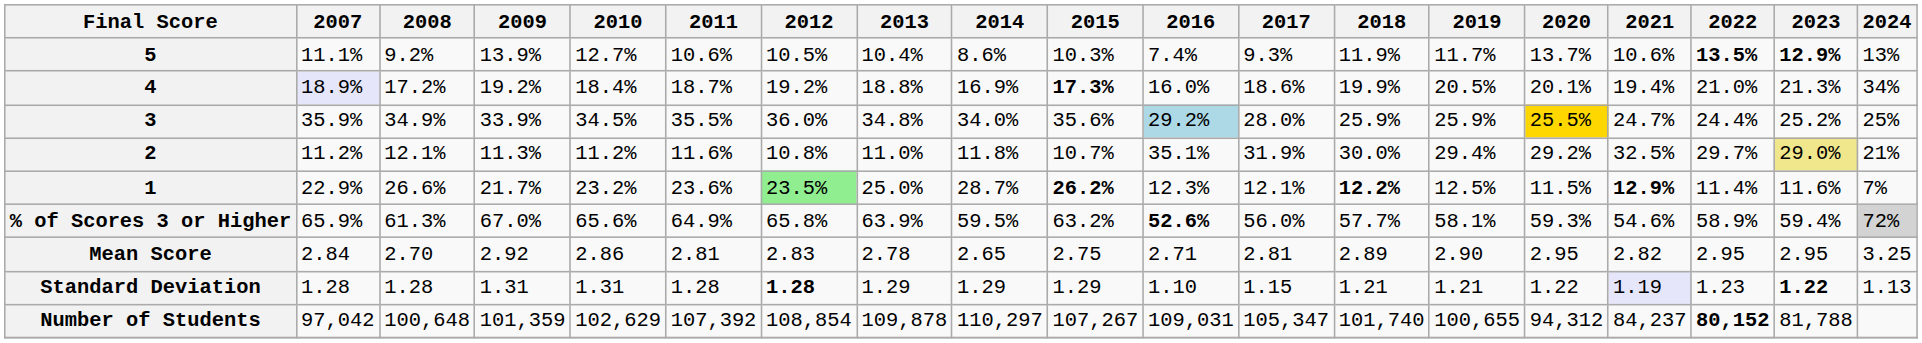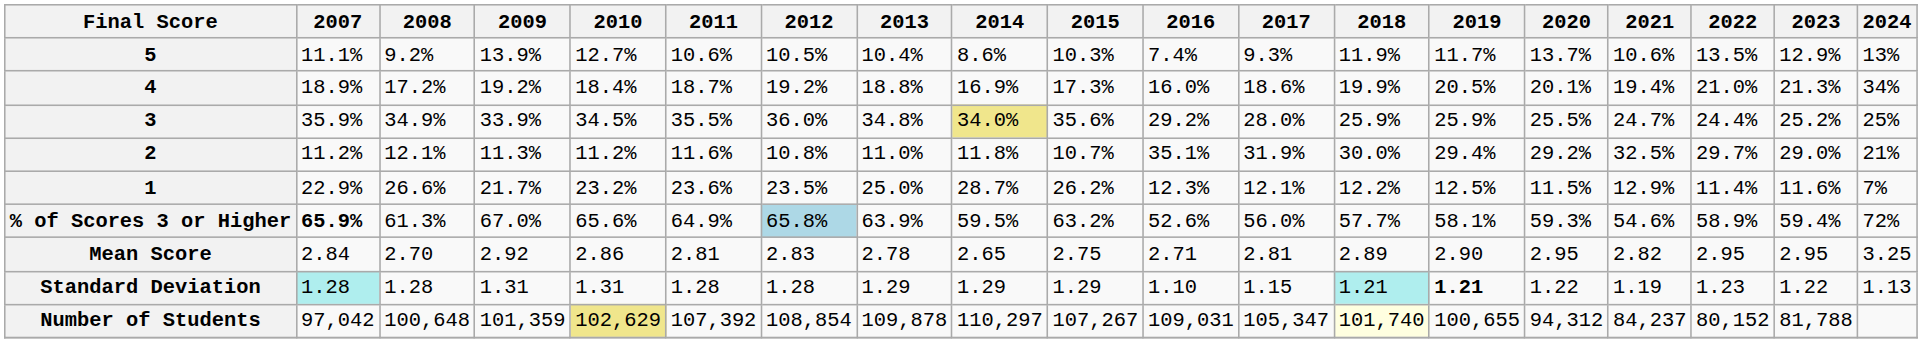(1727, 55) bold -> (1727, 55) normal
(1810, 55) bold -> (1810, 55) normal
(332, 88) lavender background -> (332, 88) no background
(1083, 88) bold -> (1083, 88) normal
(988, 121) no background -> (988, 121) khaki background
(1179, 121) lightblue background -> (1179, 121) no background
(1560, 121) gold background -> (1560, 121) no background
(1810, 154) khaki background -> (1810, 154) no background
(797, 188) lightgreen background -> (797, 188) no background
(1083, 188) bold -> (1083, 188) normal
(1369, 188) bold -> (1369, 188) normal
(1644, 188) bold -> (1644, 188) normal
(332, 221) normal -> (332, 221) bold
(797, 221) no background -> (797, 221) lightblue background
(1179, 221) bold -> (1179, 221) normal
(1881, 221) lightgrey background -> (1881, 221) no background
(326, 288) no background -> (326, 288) paleturquoise background
(791, 288) bold -> (791, 288) normal
(1363, 288) no background -> (1363, 288) paleturquoise background
(1459, 288) normal -> (1459, 288) bold
(1637, 288) lavender background -> (1637, 288) no background
(1804, 288) bold -> (1804, 288) normal
(618, 321) no background -> (618, 321) khaki background
(1382, 321) no background -> (1382, 321) lightyellow background
(1733, 321) bold -> (1733, 321) normal
